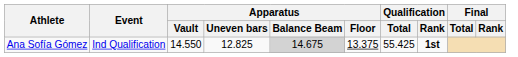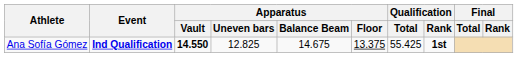(129, 45) normal -> (132, 45) bold
(186, 45) normal -> (193, 45) bold
(307, 45) lightgrey background -> (314, 45) no background
